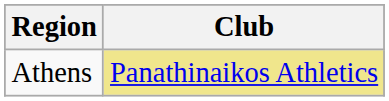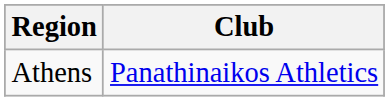(244, 72) khaki background -> (244, 72) no background
